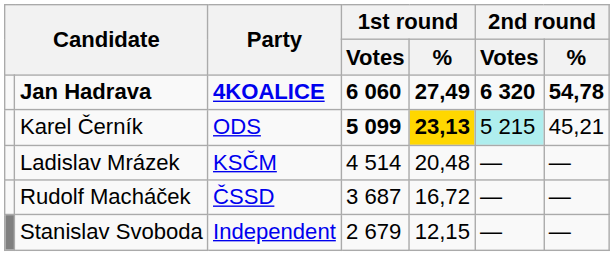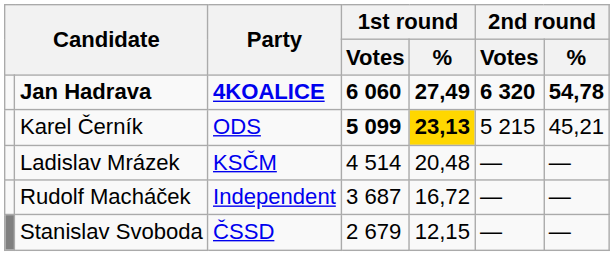(508, 127) paleturquoise background -> (508, 127) no background
(244, 197) ČSSD -> (274, 197) Independent
(274, 232) Independent -> (244, 232) ČSSD
